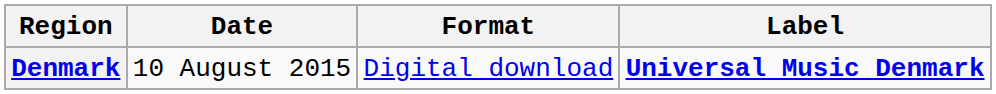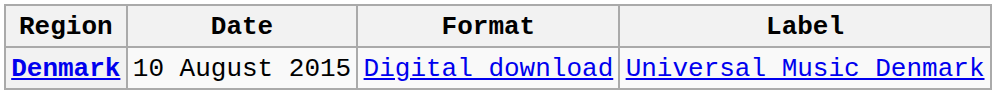(805, 69) bold -> (805, 69) normal
